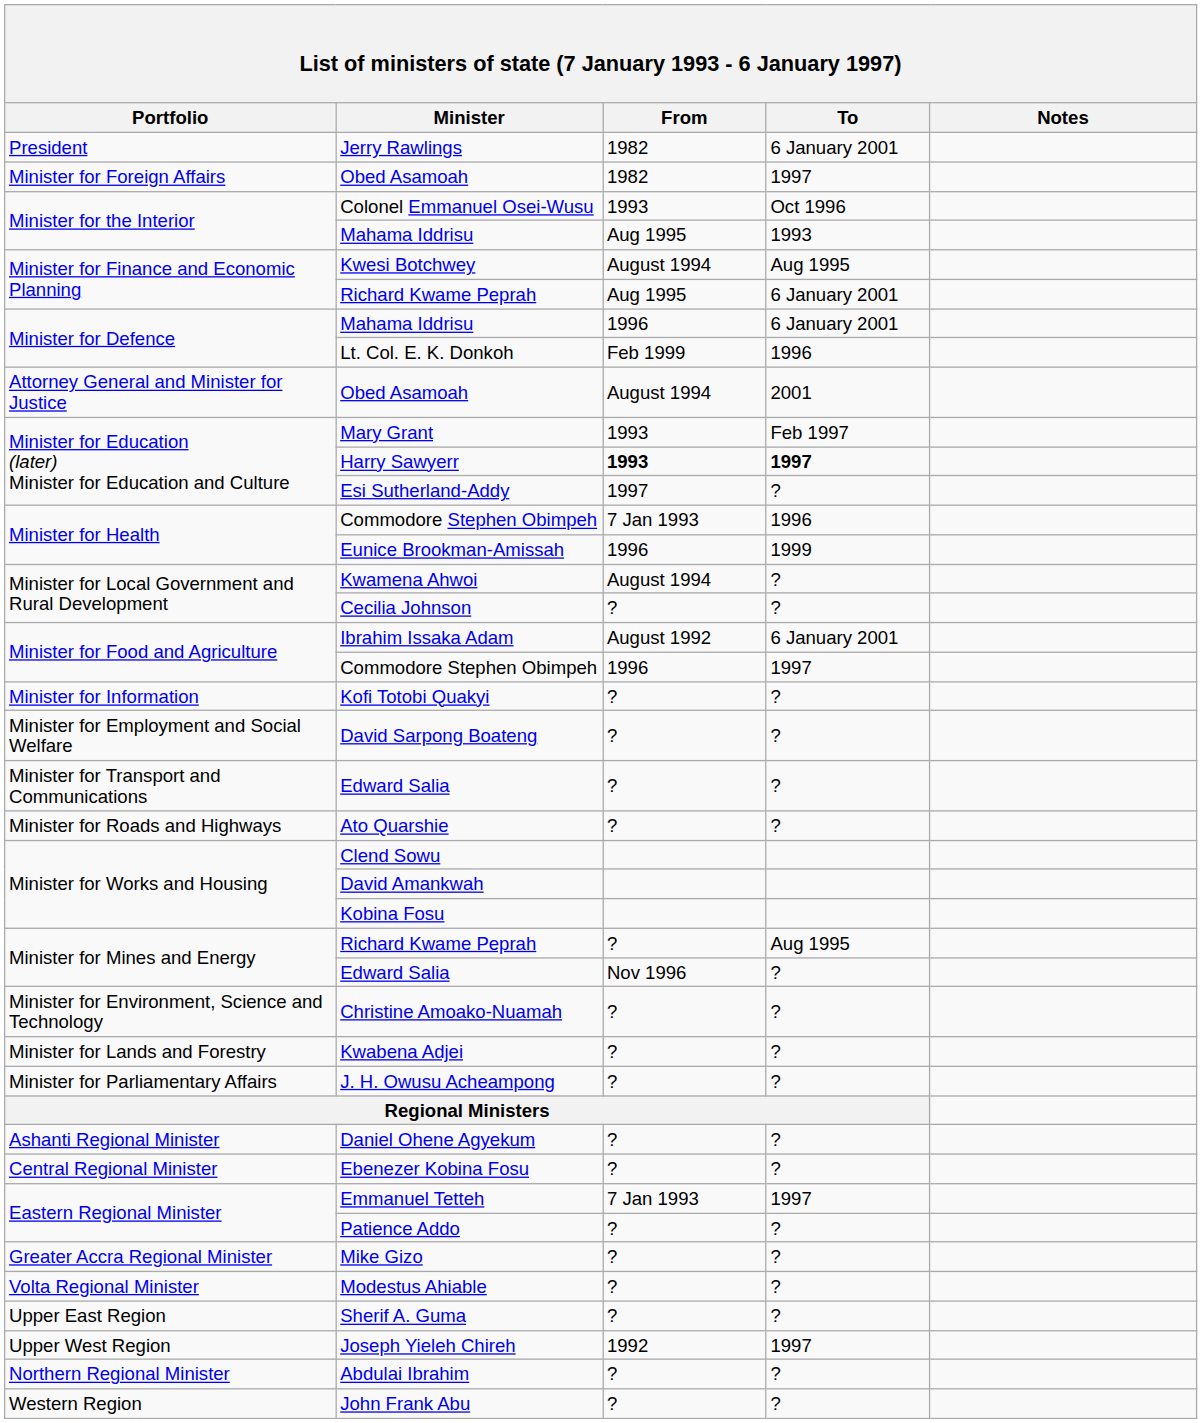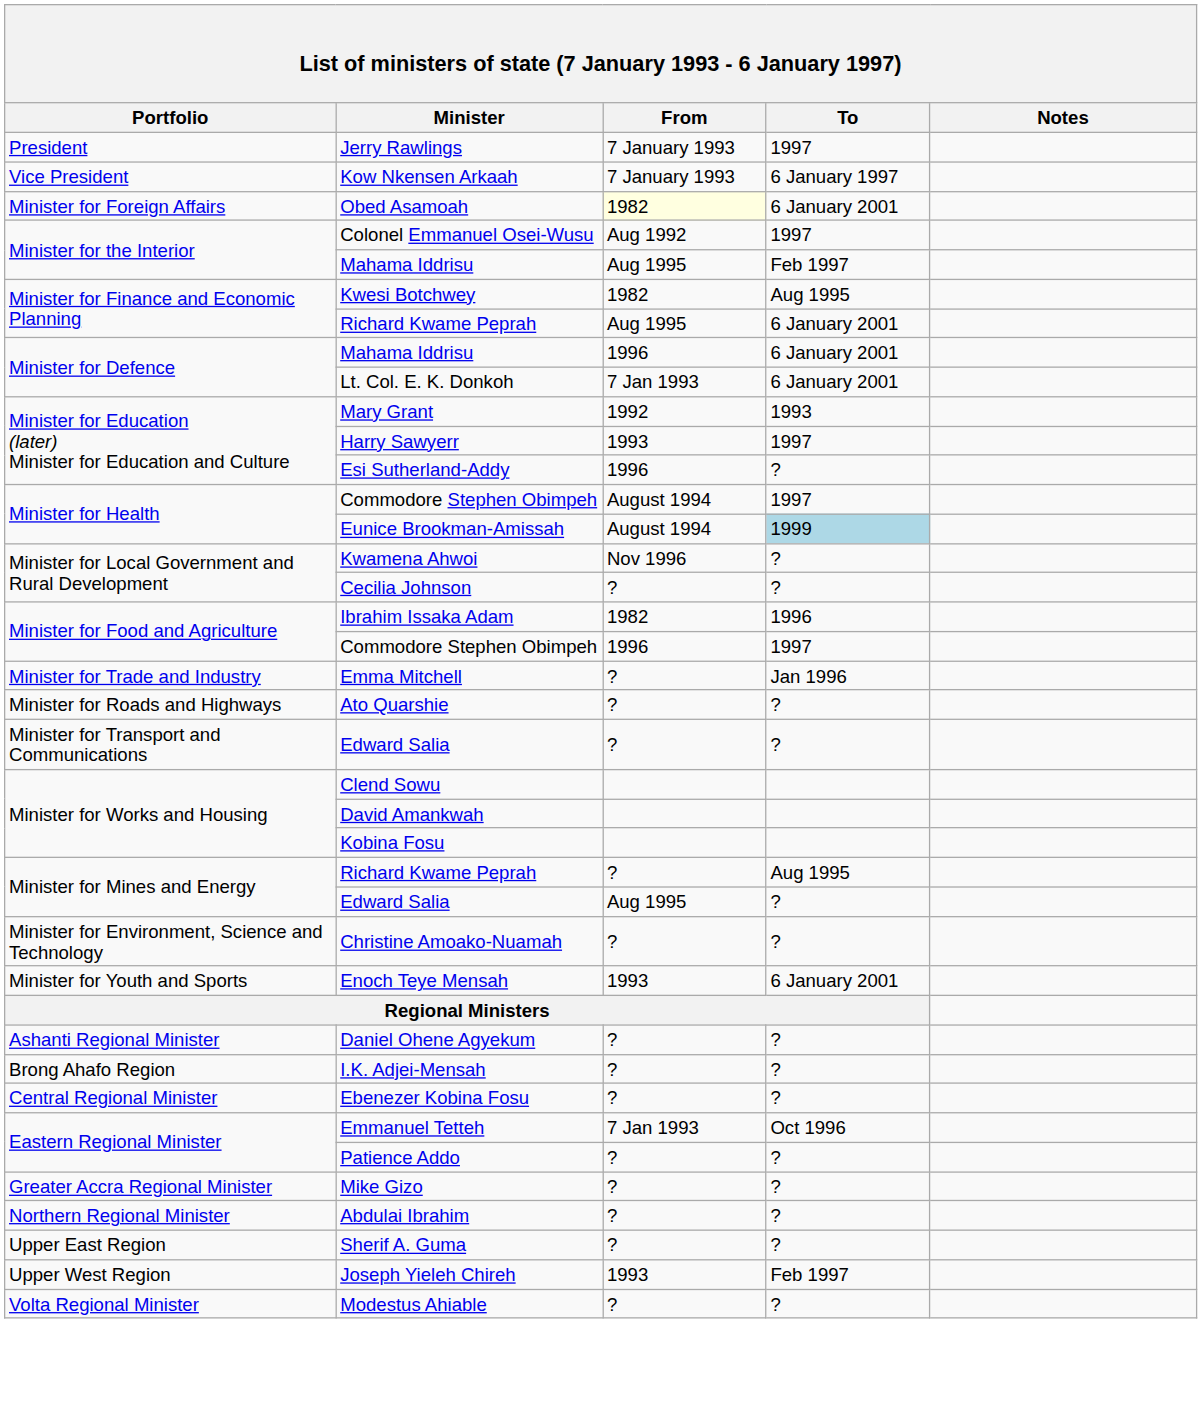(628, 148) 1982 -> (671, 148) 7 January 1993
(834, 148) 6 January 2001 -> (791, 148) 1997
+ row: (69, 177)
(628, 177) no background -> (628, 206) lightyellow background
(791, 177) 1997 -> (834, 206) 6 January 2001
(628, 206) 1993 -> (647, 236) Aug 1992
(808, 206) Oct 1996 -> (791, 236) 1997
(791, 236) 1993 -> (810, 265) Feb 1997
(659, 265) August 1994 -> (628, 294) 1982
(646, 353) Feb 1999 -> (653, 382) 7 Jan 1993
(791, 353) 1996 -> (834, 382) 6 January 2001
- row: (146, 393)
(628, 432) 1993 -> (628, 412) 1992
(810, 432) Feb 1997 -> (791, 412) 1993
(628, 462) bold -> (628, 441) normal
(791, 462) bold -> (791, 441) normal
(628, 491) 1997 -> (628, 470) 1996
(653, 520) 7 Jan 1993 -> (659, 500) August 1994
(791, 520) 1996 -> (791, 500) 1997
(628, 550) 1996 -> (659, 529) August 1994
(791, 550) no background -> (791, 529) lightblue background
(659, 579) August 1994 -> (647, 559) Nov 1996
(659, 638) August 1992 -> (628, 617) 1982
(834, 638) 6 January 2001 -> (791, 617) 1996
+ row: (135, 676)
- row: (104, 697)
- row: (155, 736)
rows swapped: (115, 786) <-> (145, 826)
(647, 973) Nov 1996 -> (647, 902) Aug 1995
- row: (137, 1052)
+ row: (128, 981)
- row: (143, 1081)
+ row: (92, 1069)
(791, 1199) 1997 -> (808, 1128) Oct 1996
rows swapped: (119, 1375) <-> (104, 1287)
(628, 1345) 1992 -> (628, 1275) 1993
(791, 1345) 1997 -> (810, 1275) Feb 1997
- row: (75, 1404)
